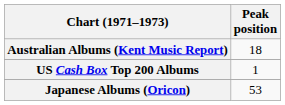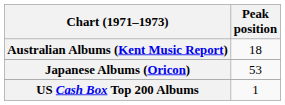rows swapped: (118, 89) <-> (118, 69)
